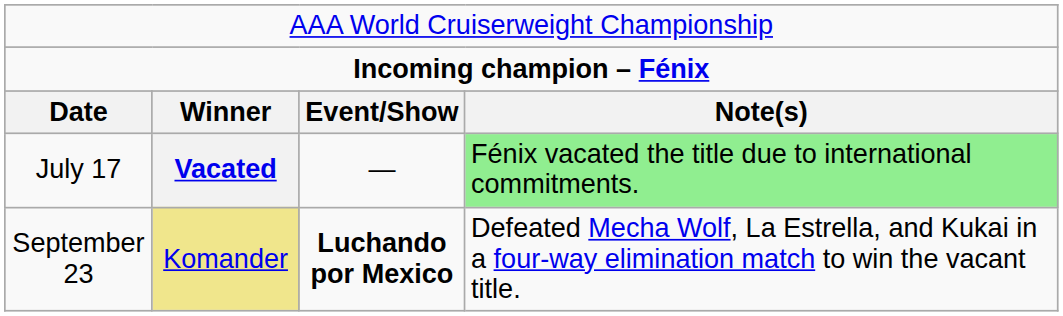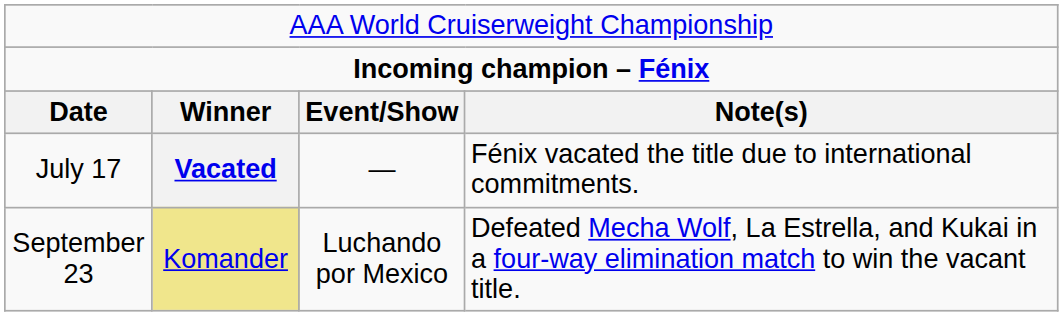(721, 169) lightgreen background -> (721, 169) no background
(382, 258) bold -> (382, 258) normal
